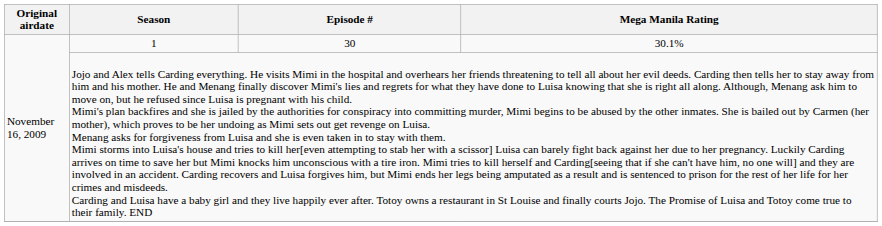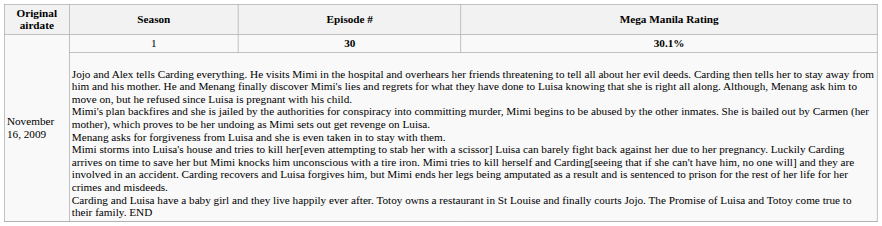(350, 43) normal -> (350, 43) bold
(669, 43) normal -> (669, 43) bold
